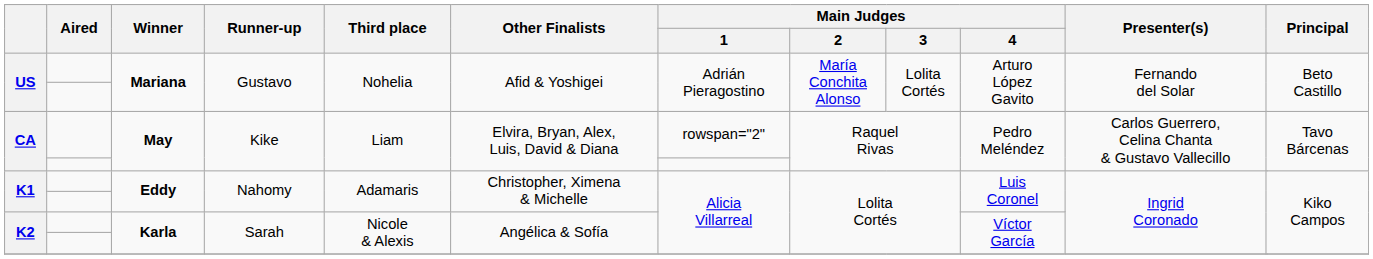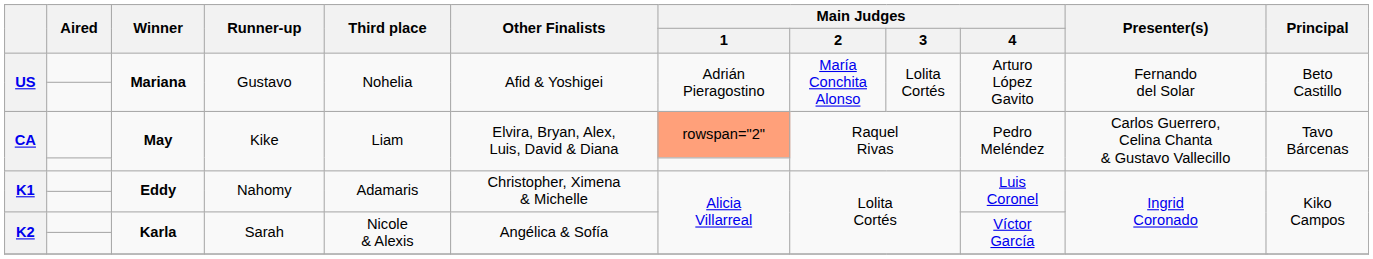(724, 134) no background -> (724, 134) lightsalmon background
